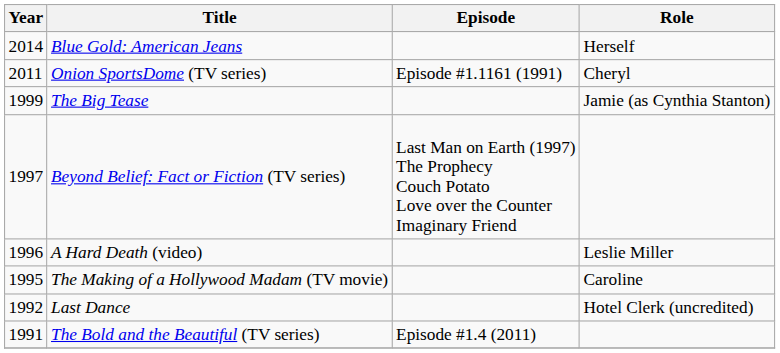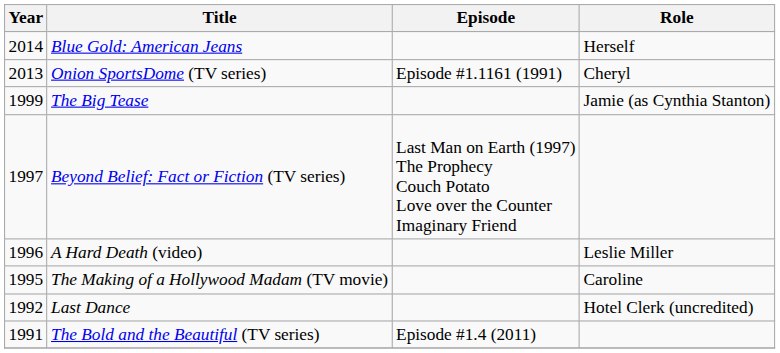(25, 73) 2011 -> (26, 73) 2013
